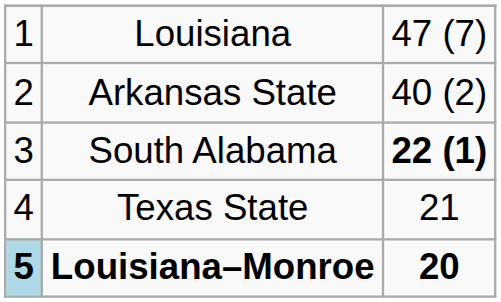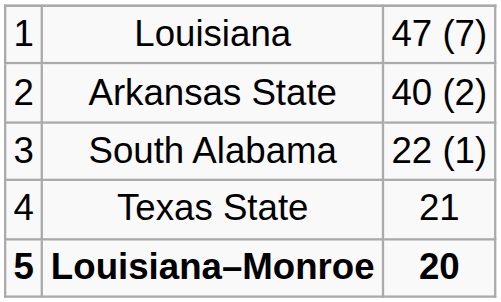(439, 150) bold -> (439, 150) normal
(24, 266) lightblue background -> (24, 266) no background
